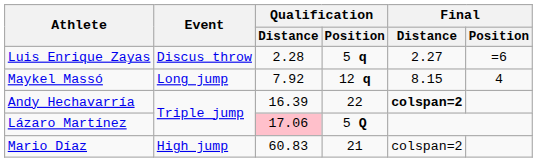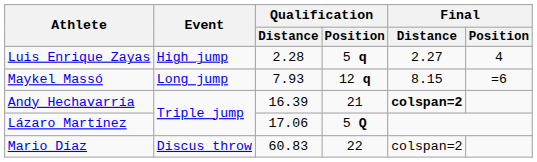(204, 57) Discus throw -> (192, 57) High jump
(499, 57) =6 -> (499, 57) 4
(288, 79) 7.92 -> (288, 79) 7.93
(499, 79) 4 -> (499, 79) =6
(355, 102) 22 -> (355, 102) 21
(288, 124) pink background -> (288, 124) no background
(192, 146) High jump -> (204, 146) Discus throw
(355, 146) 21 -> (355, 146) 22
